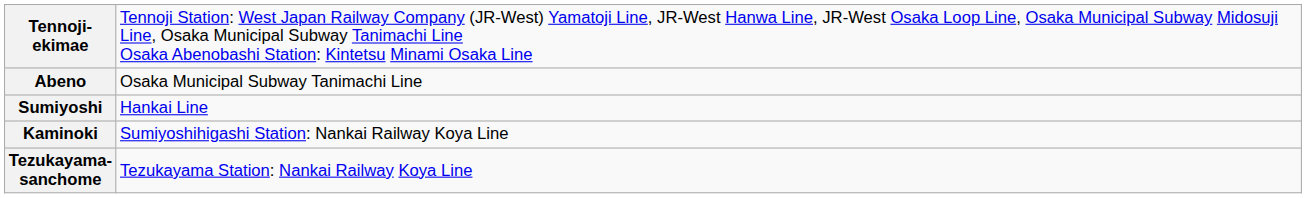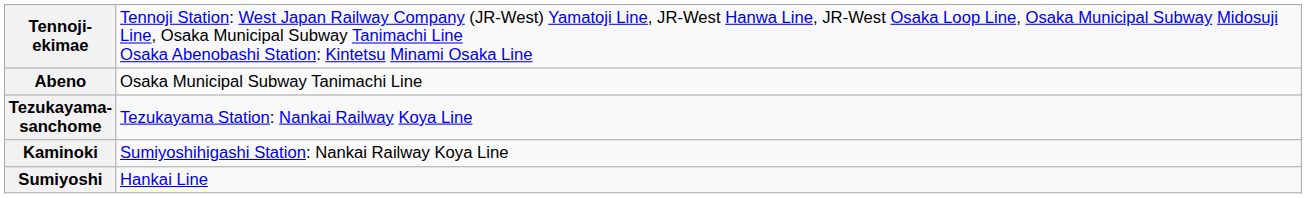rows swapped: (60, 170) <-> (60, 107)
